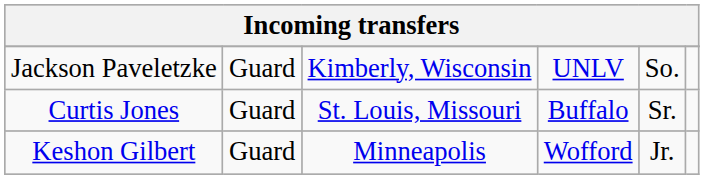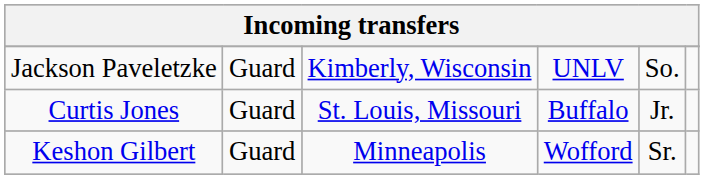(662, 109) Sr. -> (662, 109) Jr.
(662, 151) Jr. -> (662, 151) Sr.
